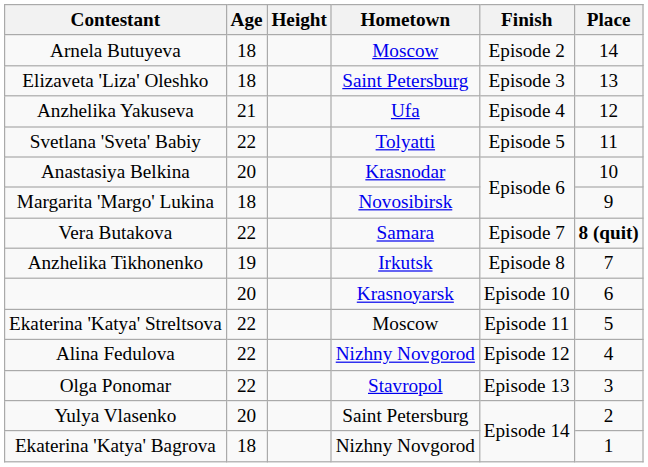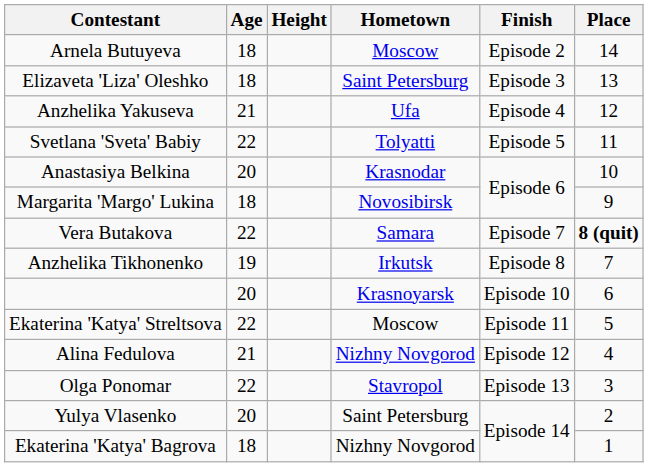(247, 354) 22 -> (247, 354) 21
